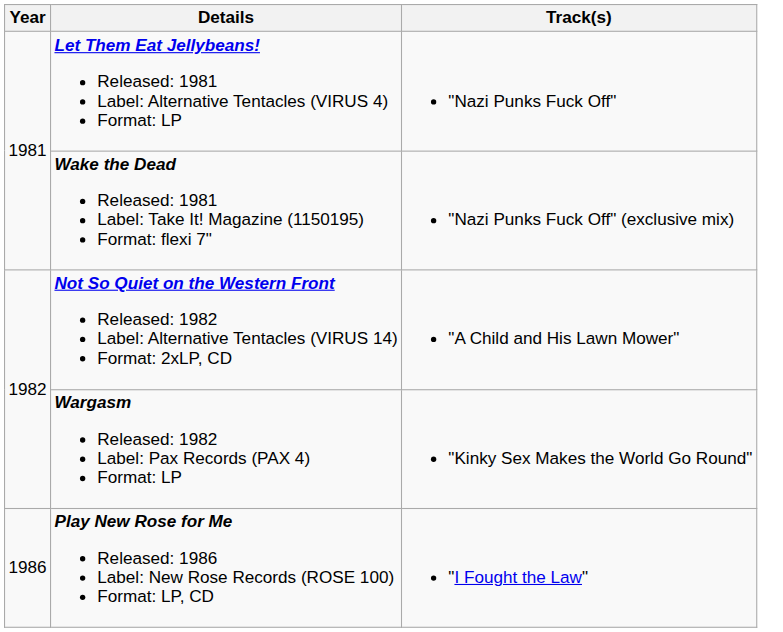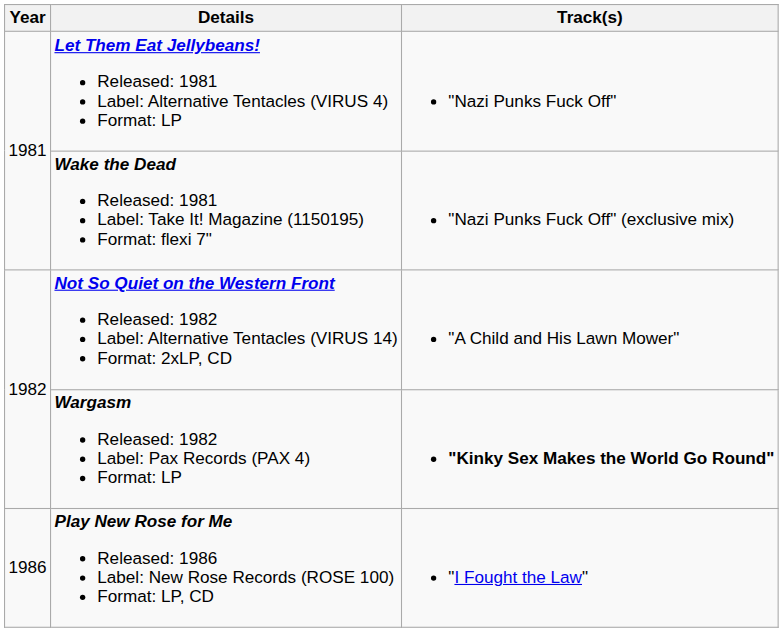(579, 458) normal -> (590, 458) bold
